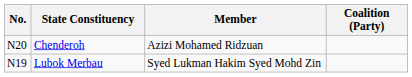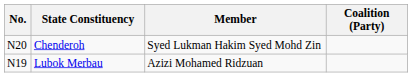(205, 44) Azizi Mohamed Ridzuan -> (234, 44) Syed Lukman Hakim Syed Mohd Zin
(234, 63) Syed Lukman Hakim Syed Mohd Zin -> (205, 63) Azizi Mohamed Ridzuan
